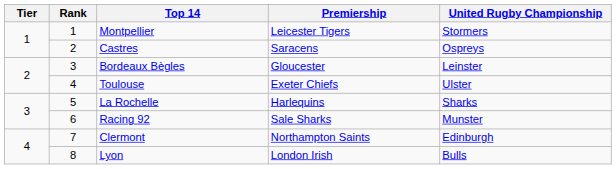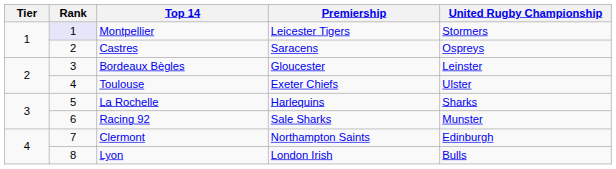(73, 31) no background -> (73, 31) lavender background
